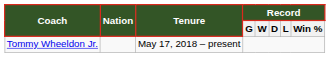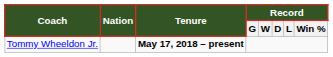(189, 44) normal -> (191, 44) bold
